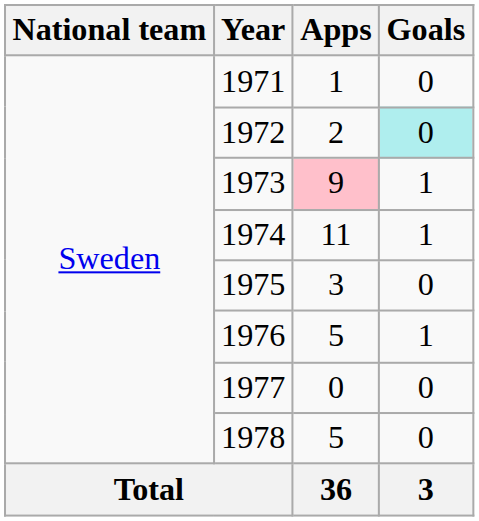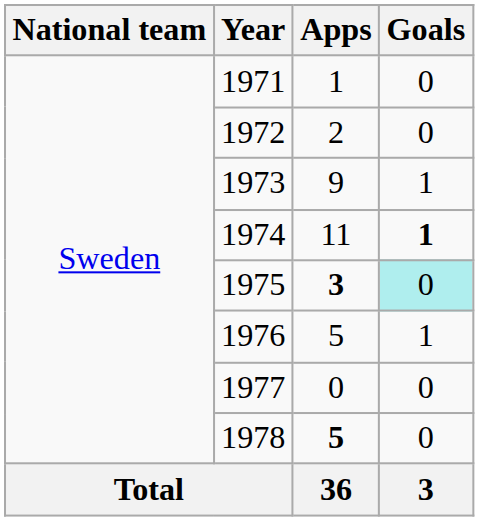(426, 132) paleturquoise background -> (426, 132) no background
(336, 183) pink background -> (336, 183) no background
(426, 234) normal -> (426, 234) bold
(336, 285) normal -> (336, 285) bold
(426, 285) no background -> (426, 285) paleturquoise background
(336, 438) normal -> (336, 438) bold
